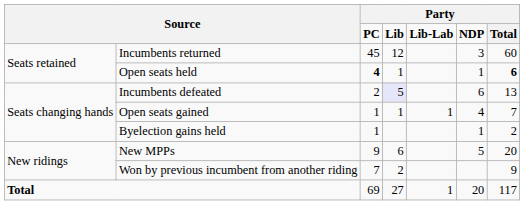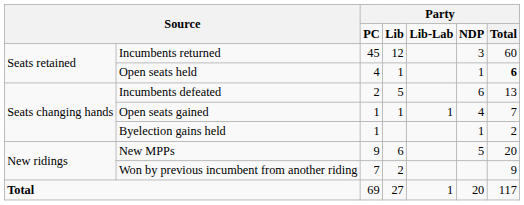(377, 72) bold -> (377, 72) normal
(401, 92) lavender background -> (401, 92) no background
